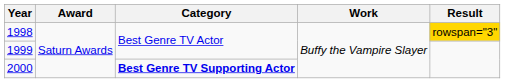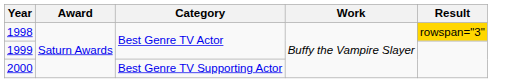(206, 68) bold -> (200, 68) normal
